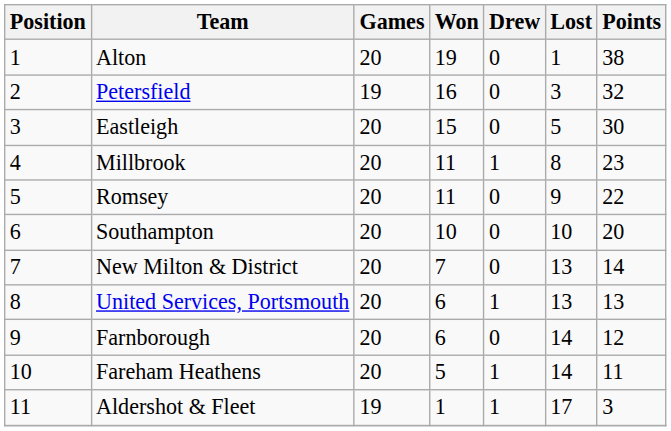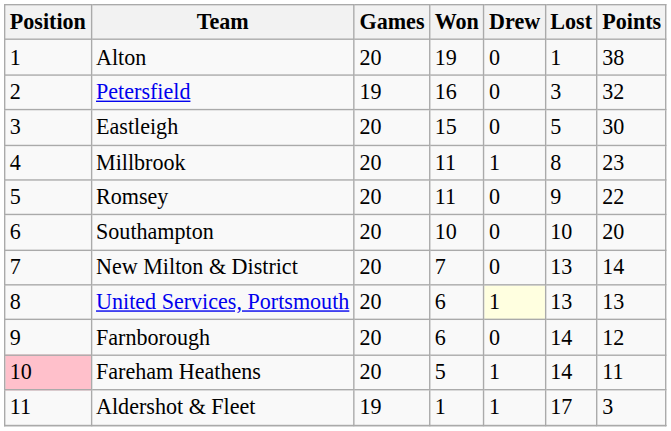(495, 302) no background -> (495, 302) lightyellow background
(21, 372) no background -> (21, 372) pink background
